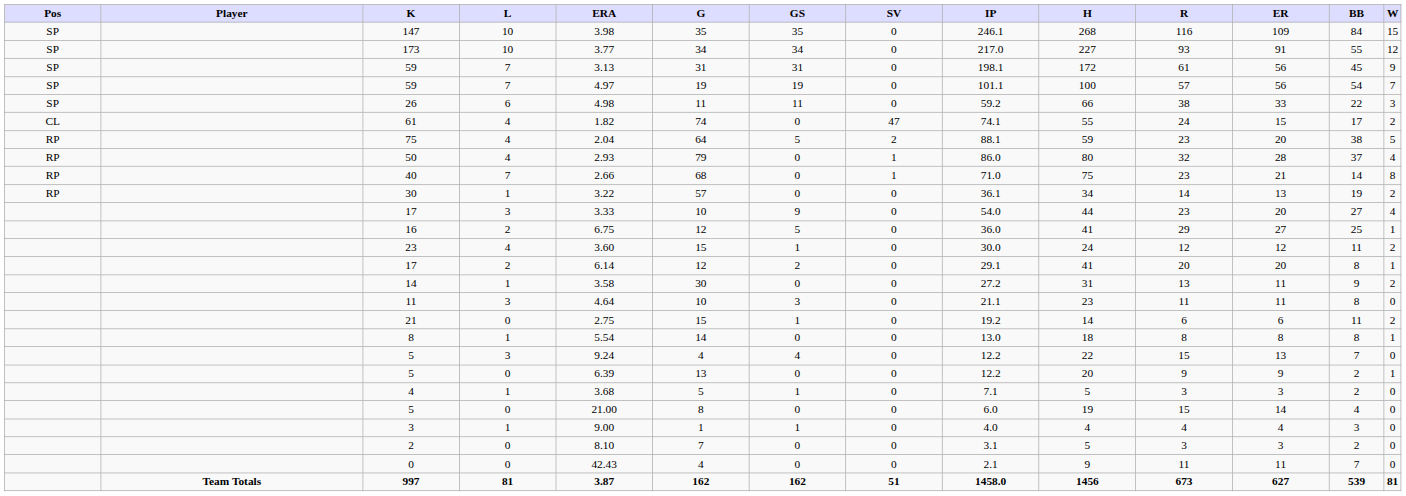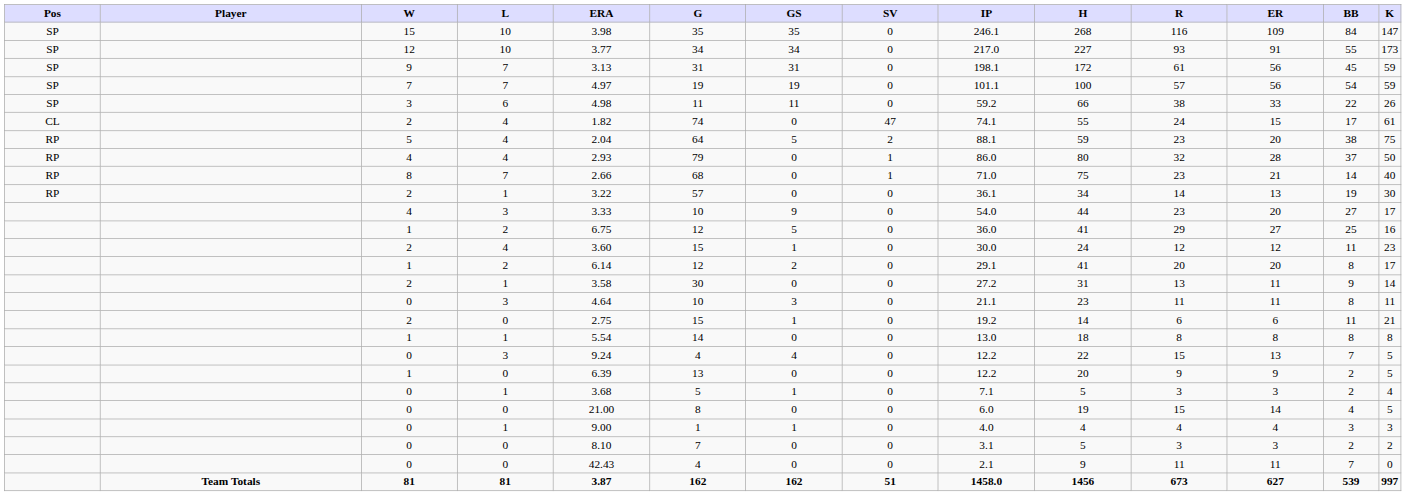columns swapped: (1393, 13) <-> (411, 13)
